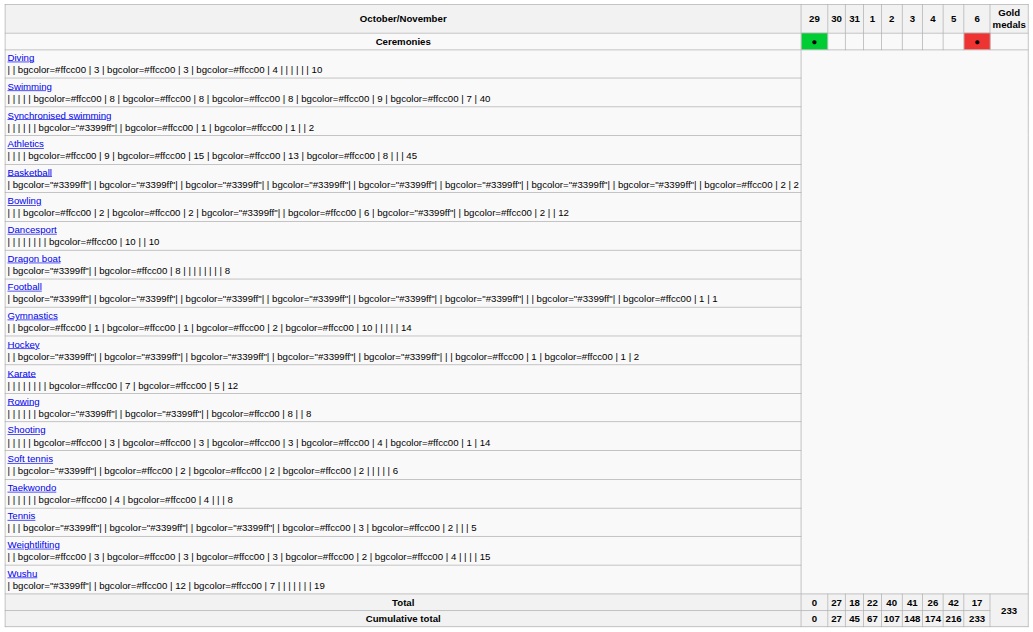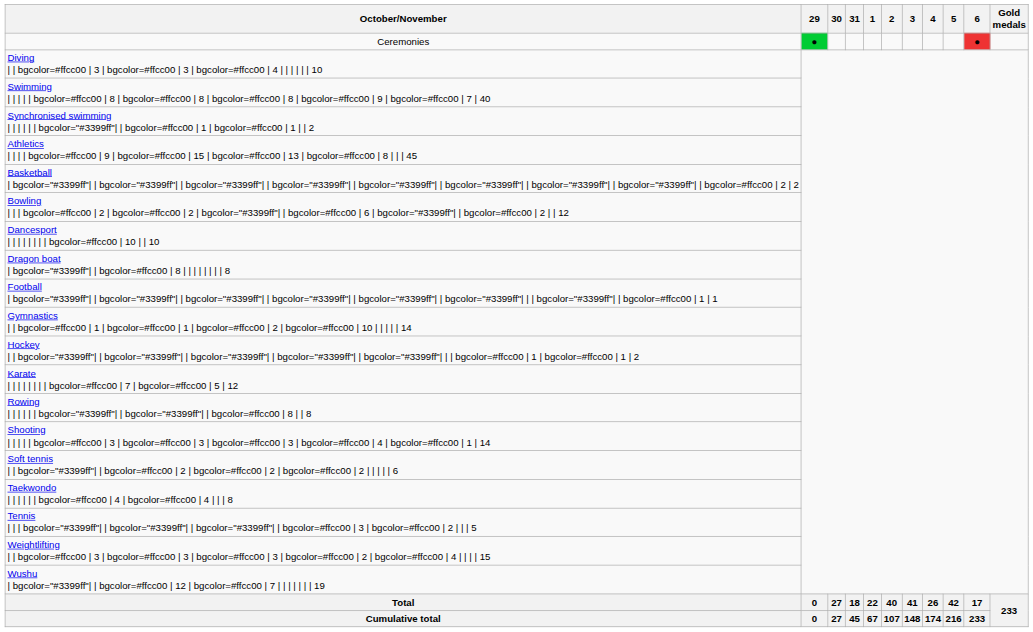(403, 41) bold -> (403, 41) normal
